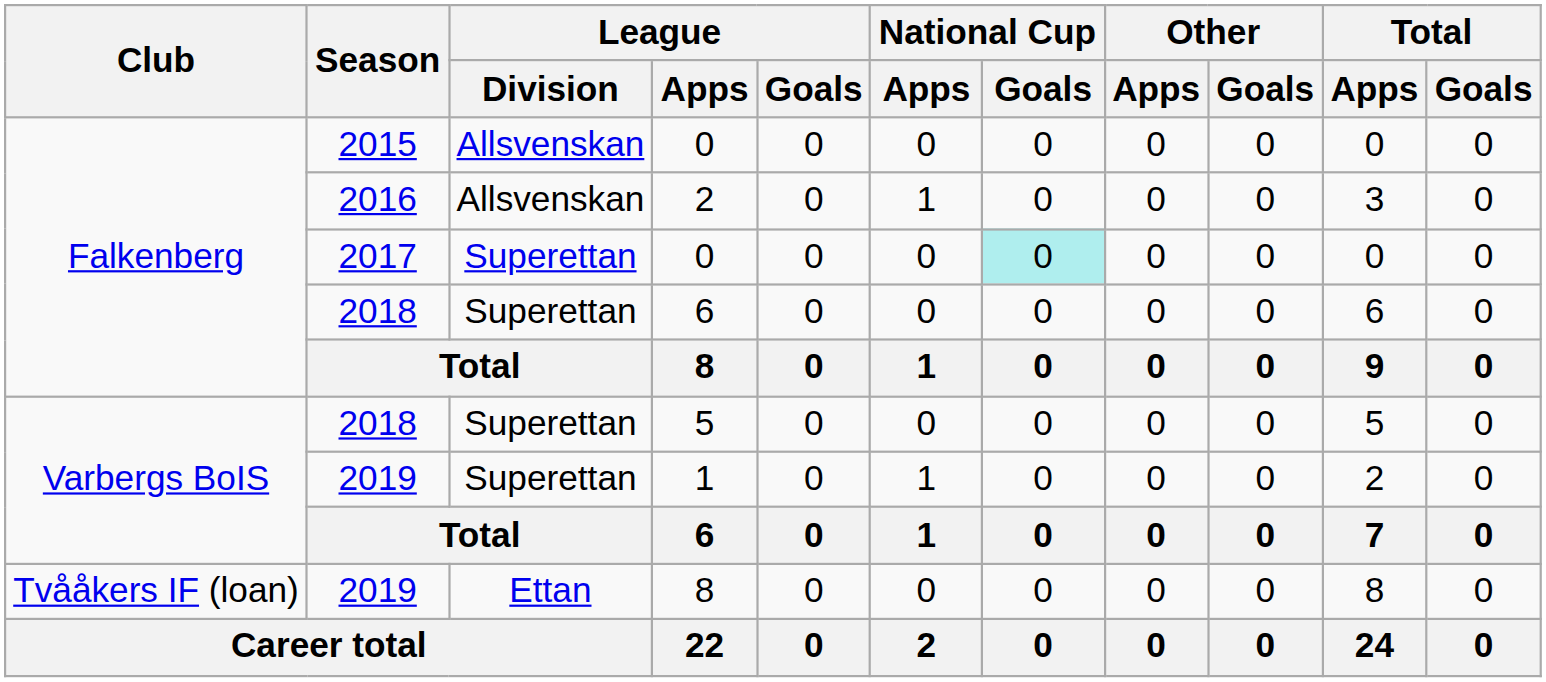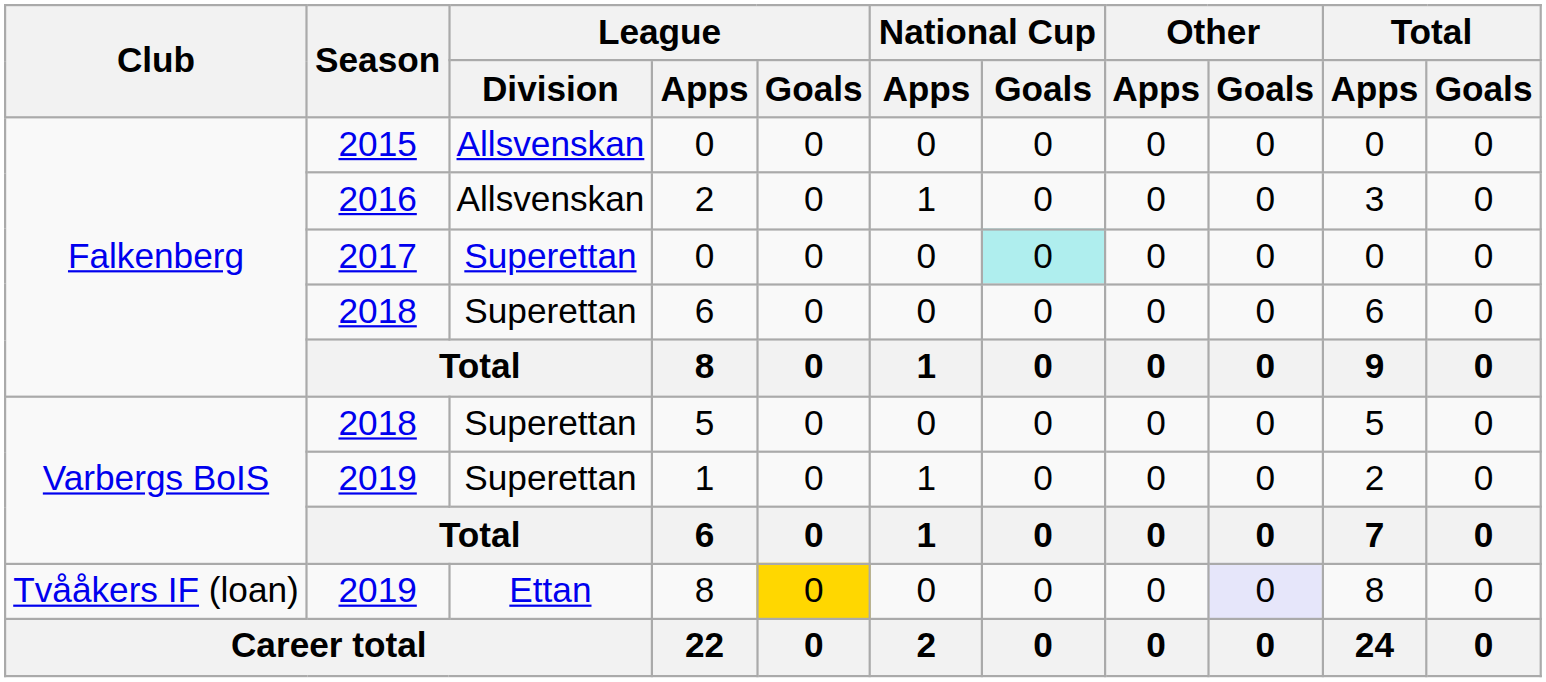(814, 590) no background -> (814, 590) gold background
(1265, 590) no background -> (1265, 590) lavender background
